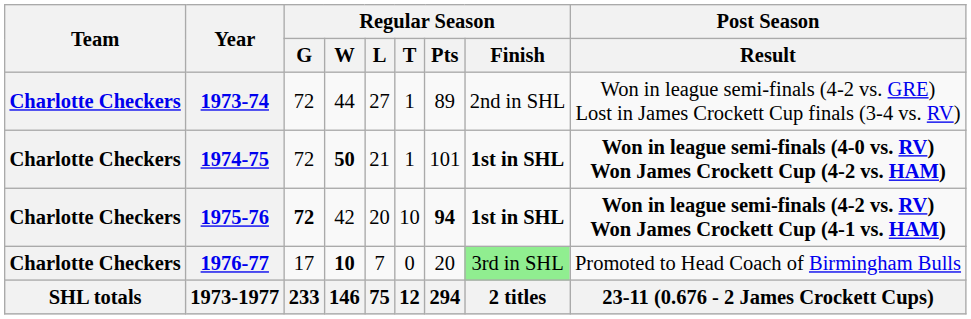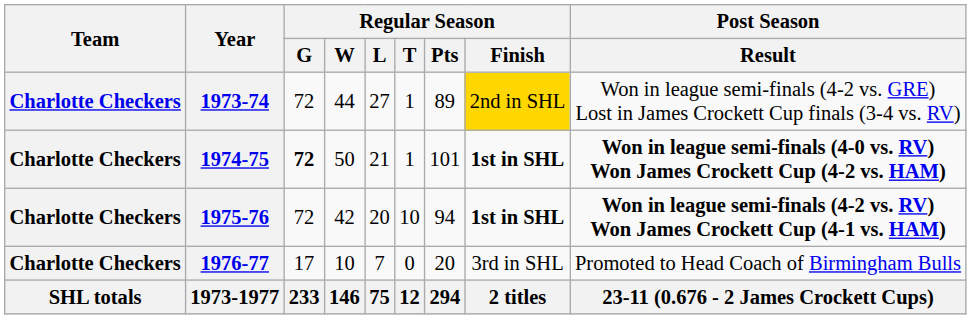(518, 101) no background -> (518, 101) gold background
(304, 159) normal -> (304, 159) bold
(344, 159) bold -> (344, 159) normal
(304, 217) bold -> (304, 217) normal
(445, 217) bold -> (445, 217) normal
(344, 263) bold -> (344, 263) normal
(518, 263) lightgreen background -> (518, 263) no background
